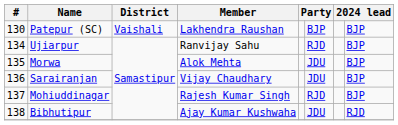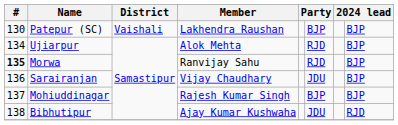(220, 46) Ranvijay Sahu -> (211, 46) Alok Mehta
(16, 62) normal -> (16, 62) bold
(211, 62) Alok Mehta -> (220, 62) Ranvijay Sahu
(316, 62) JDU -> (316, 62) RJD
(316, 95) RJD -> (316, 95) BJP
